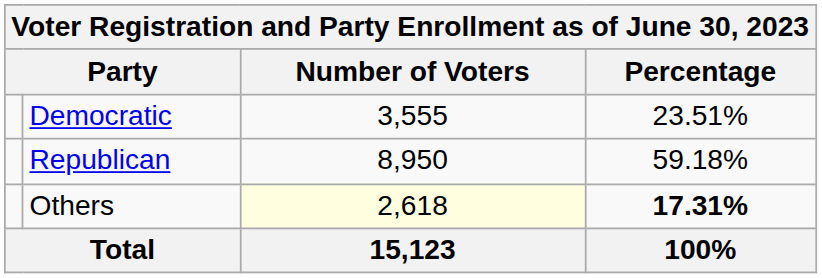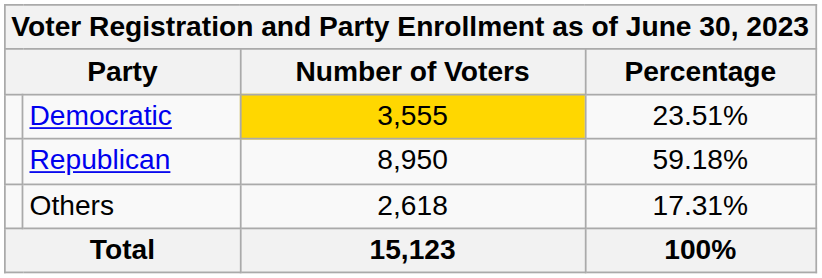(413, 116) no background -> (413, 116) gold background
(413, 205) lightyellow background -> (413, 205) no background
(700, 205) bold -> (700, 205) normal
